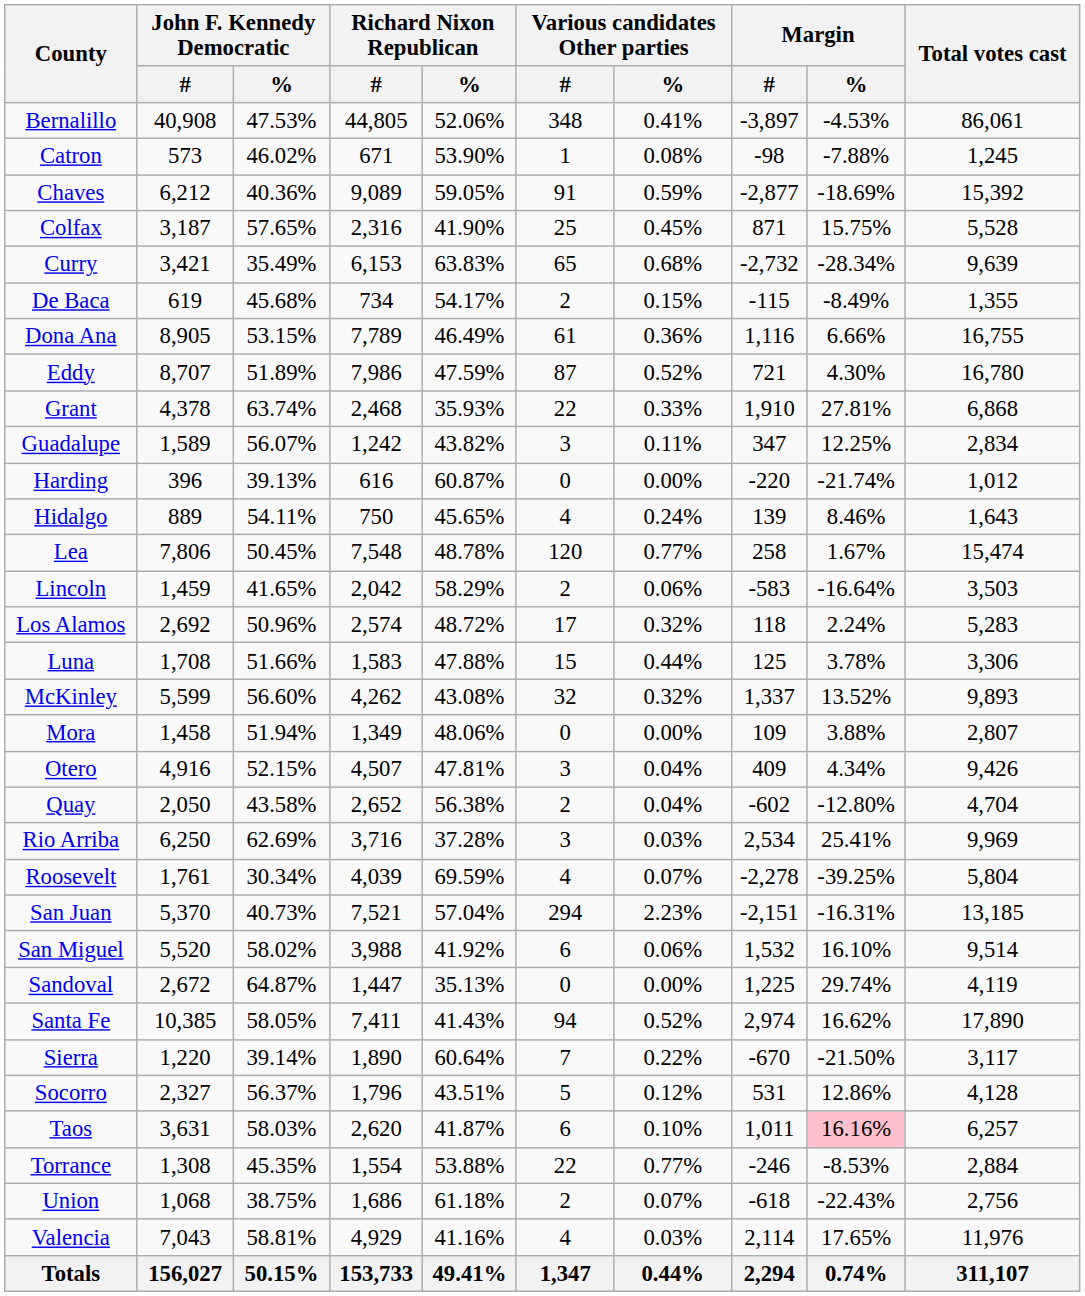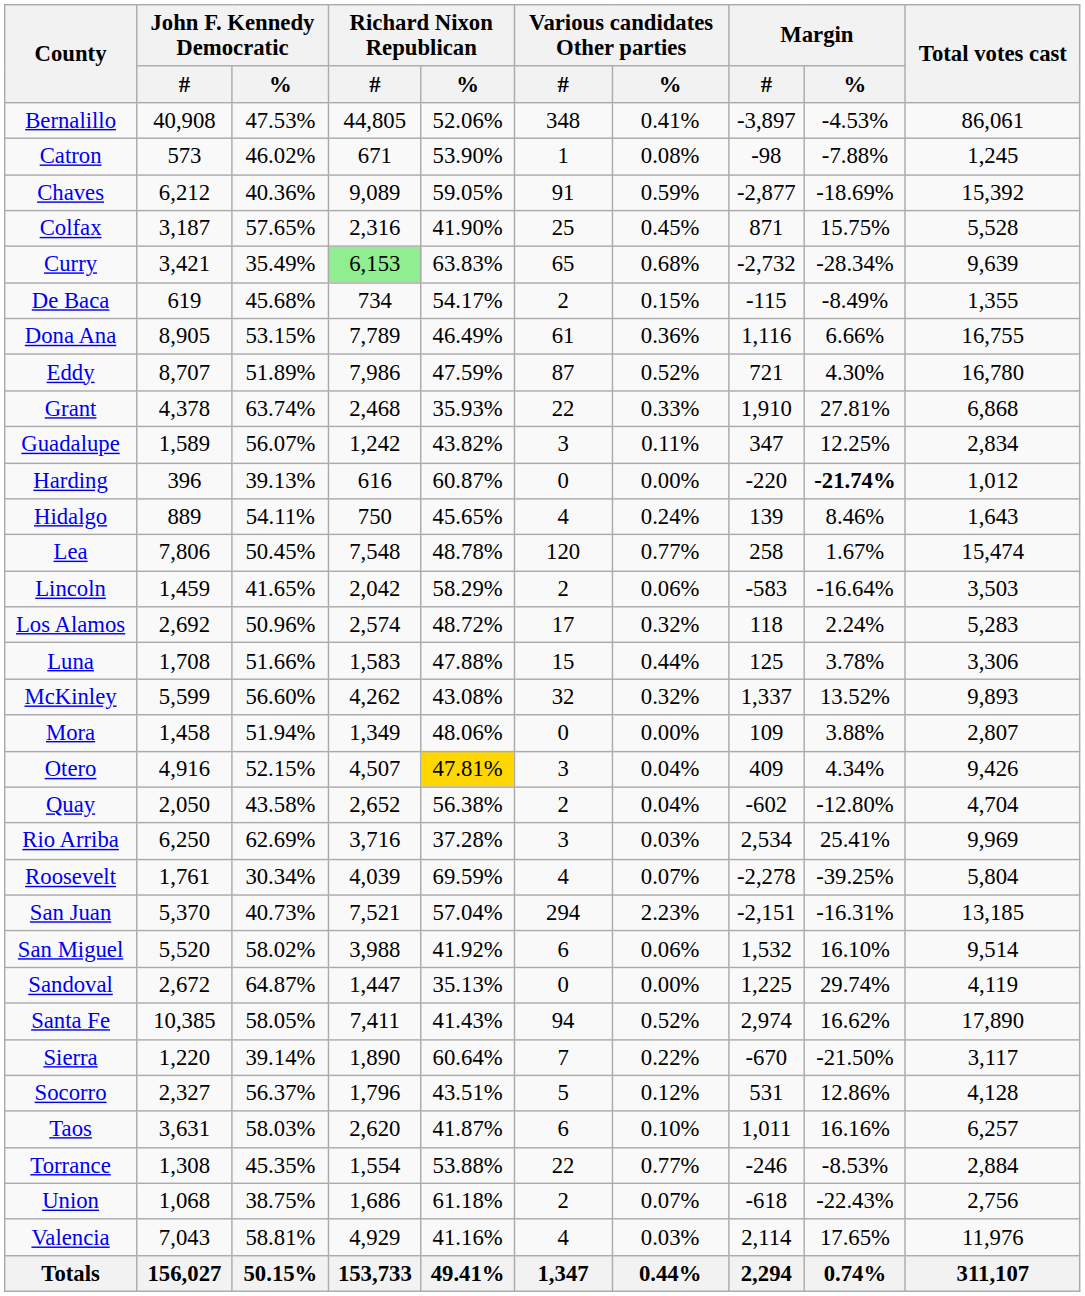(376, 264) no background -> (375, 264) lightgreen background
(856, 480) normal -> (855, 480) bold
(469, 768) no background -> (468, 768) gold background
(856, 1129) pink background -> (855, 1129) no background
